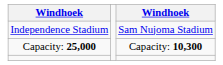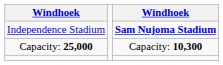(166, 30) normal -> (166, 30) bold
